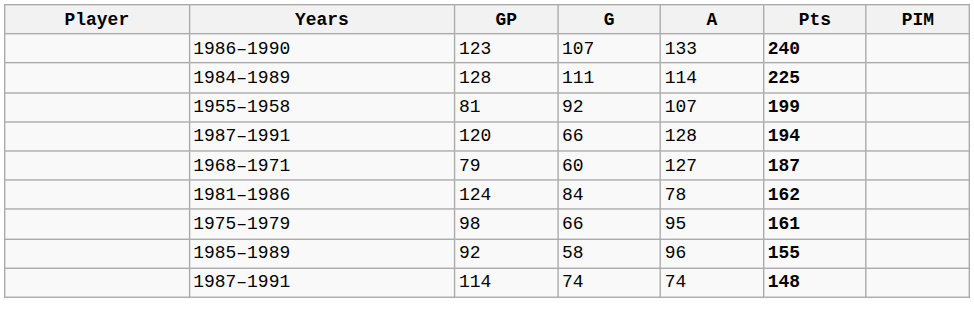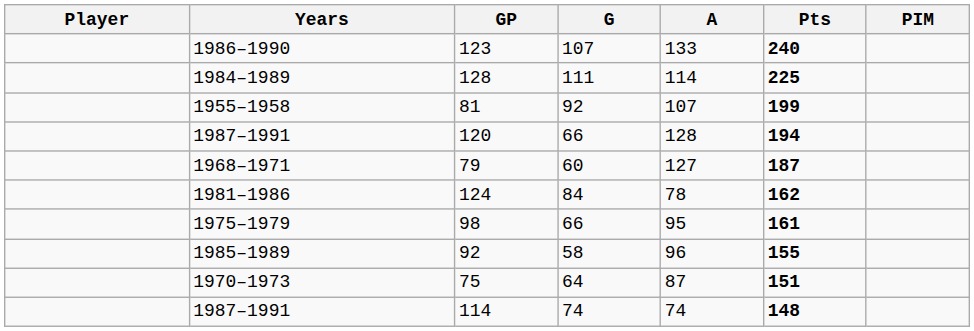+ row: (470, 282)
